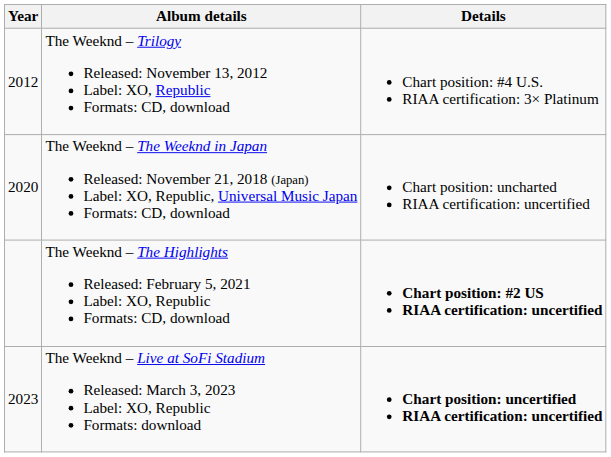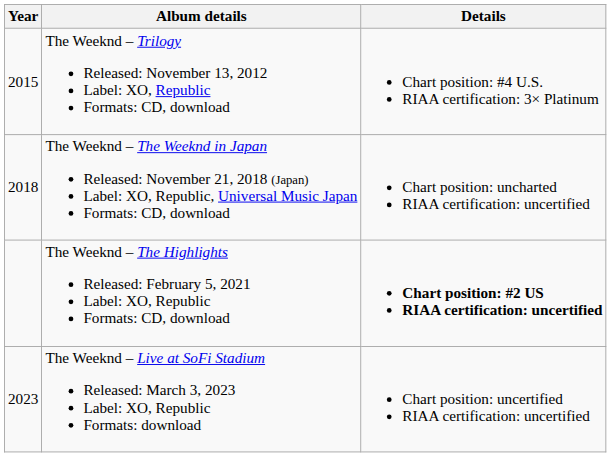(23, 81) 2012 -> (23, 81) 2015
(23, 187) 2020 -> (23, 187) 2018
(483, 407) bold -> (483, 407) normal
